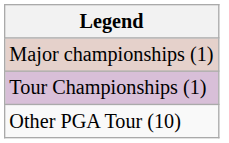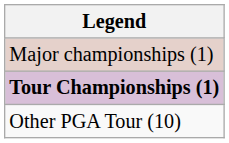(108, 88) normal -> (114, 88) bold
